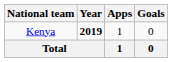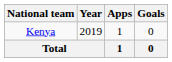(91, 31) bold -> (91, 31) normal
